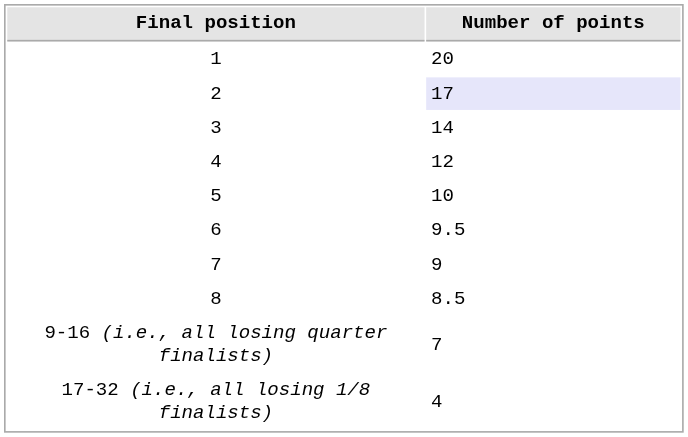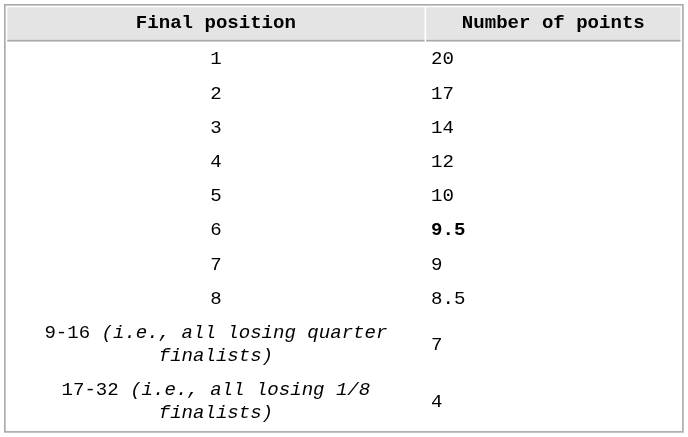(442, 94) lavender background -> (442, 94) no background
(448, 231) normal -> (448, 231) bold
